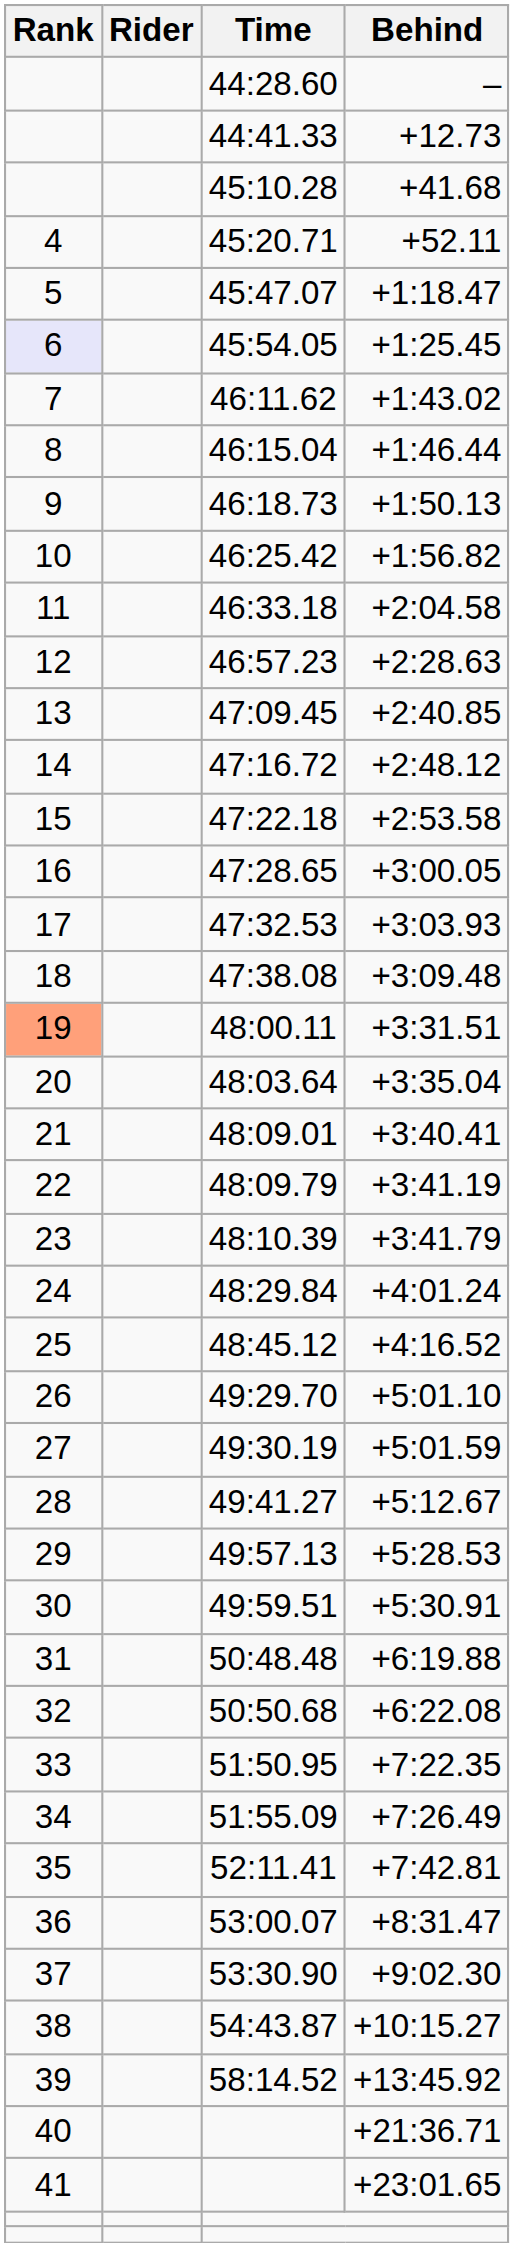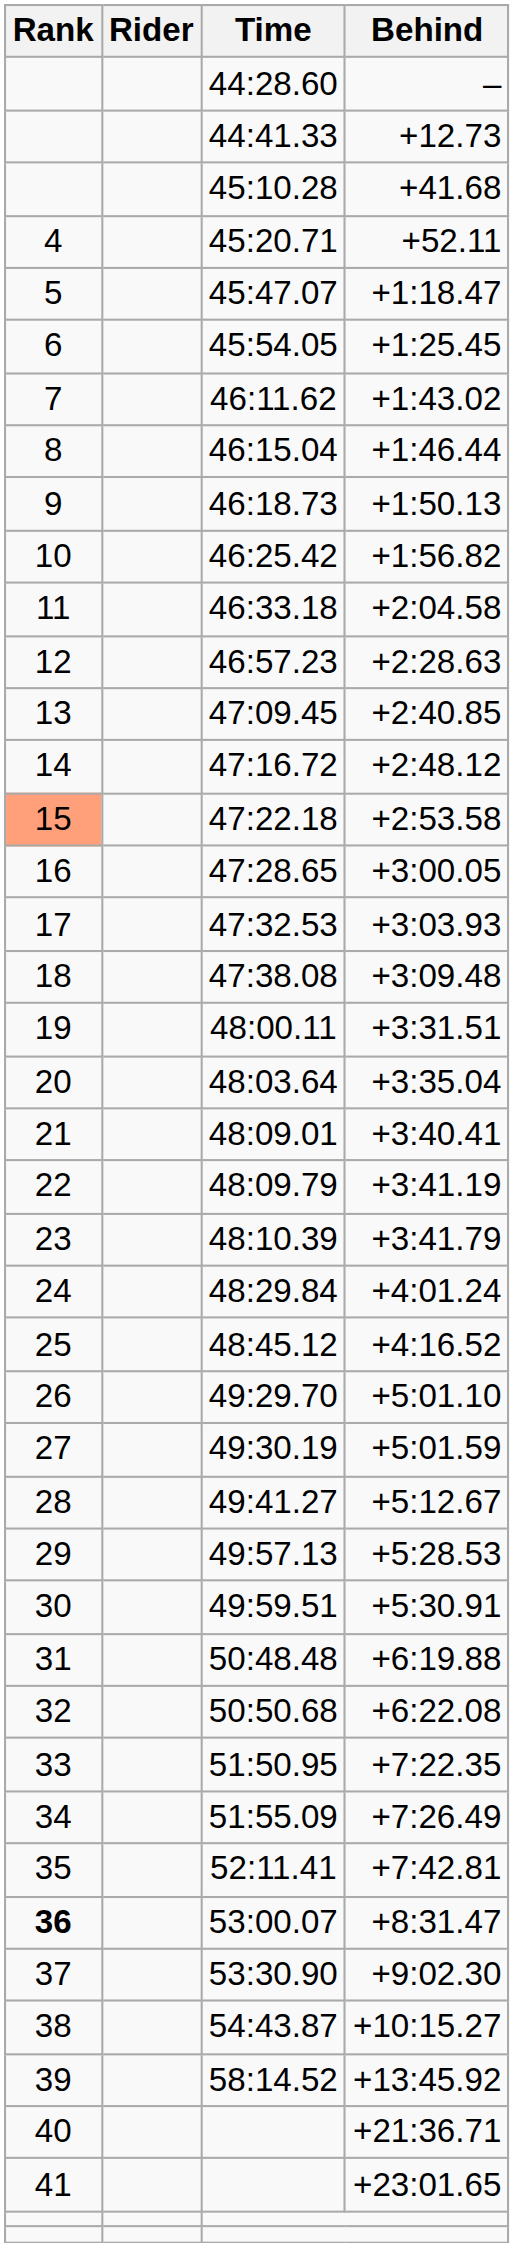(53, 345) lavender background -> (53, 345) no background
(53, 818) no background -> (53, 818) lightsalmon background
(53, 1028) lightsalmon background -> (53, 1028) no background
(53, 1921) normal -> (53, 1921) bold
